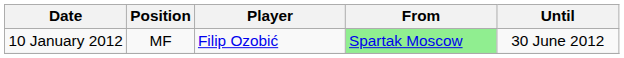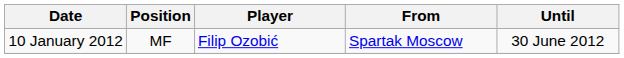(406, 41) lightgreen background -> (406, 41) no background
